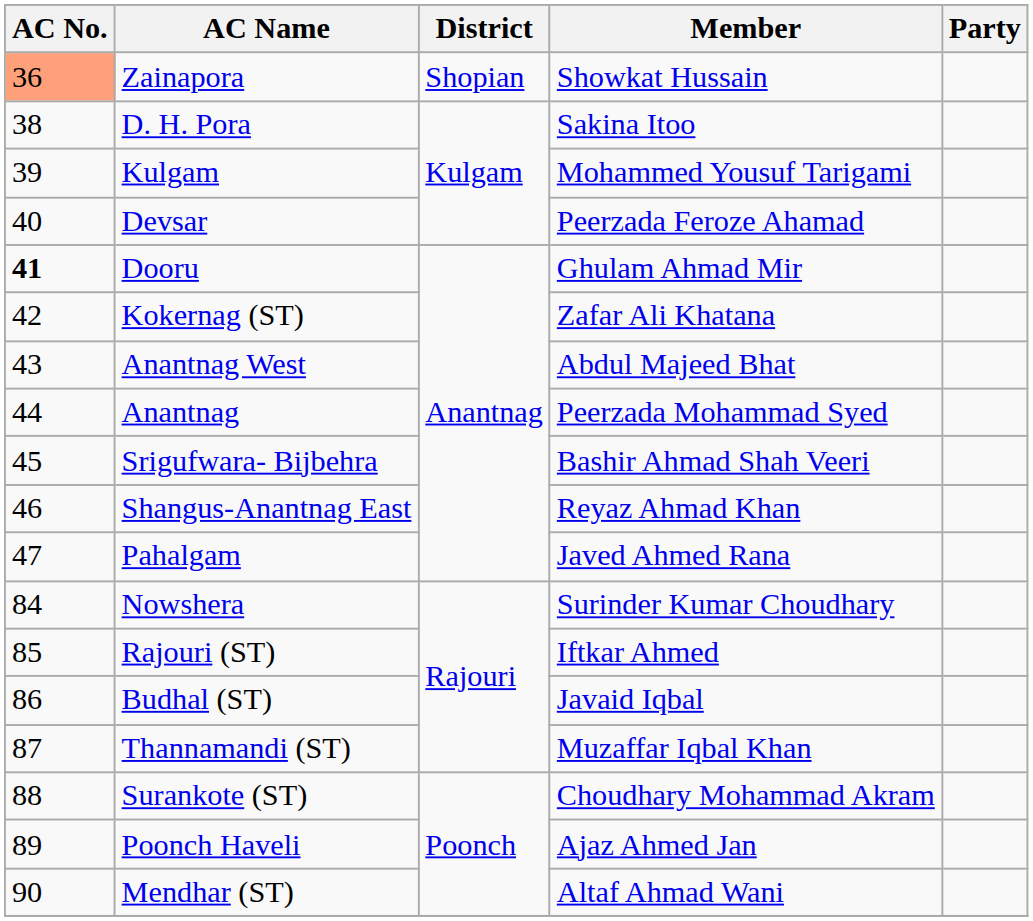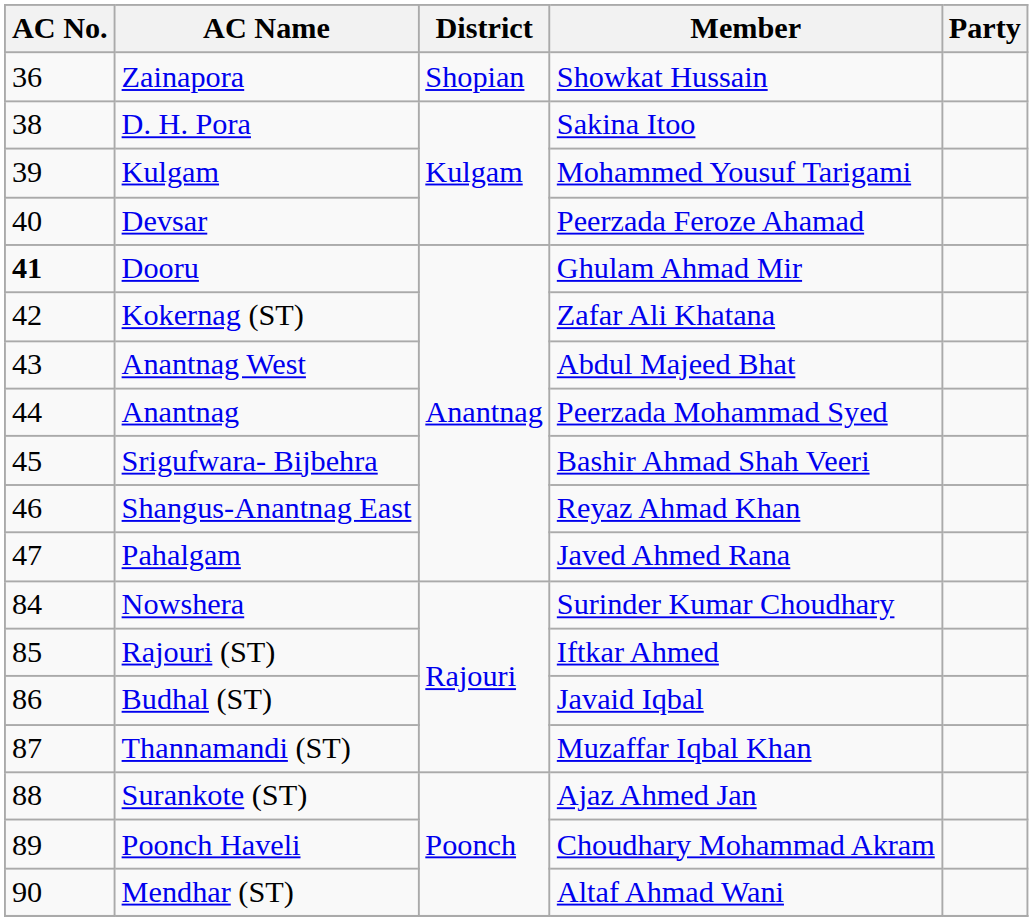(27, 76) lightsalmon background -> (27, 76) no background
(746, 795) Choudhary Mohammad Akram -> (657, 795) Ajaz Ahmed Jan
(657, 843) Ajaz Ahmed Jan -> (746, 843) Choudhary Mohammad Akram
